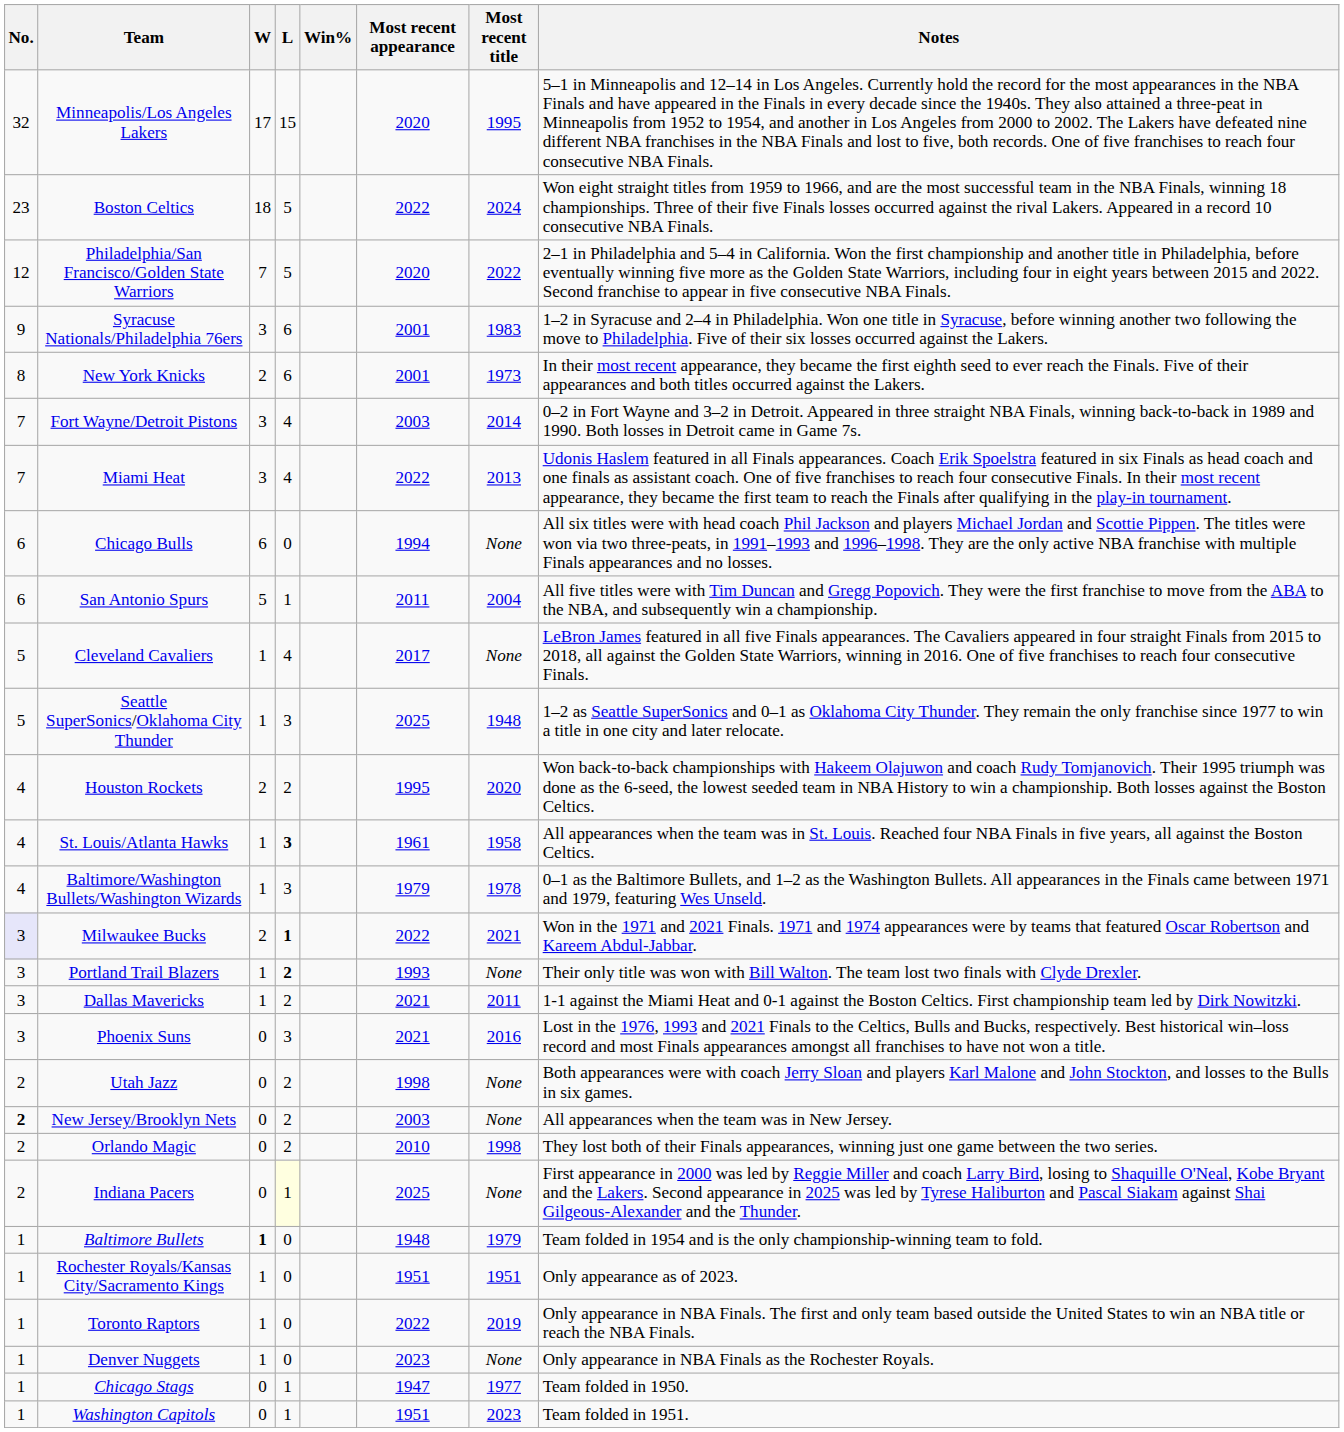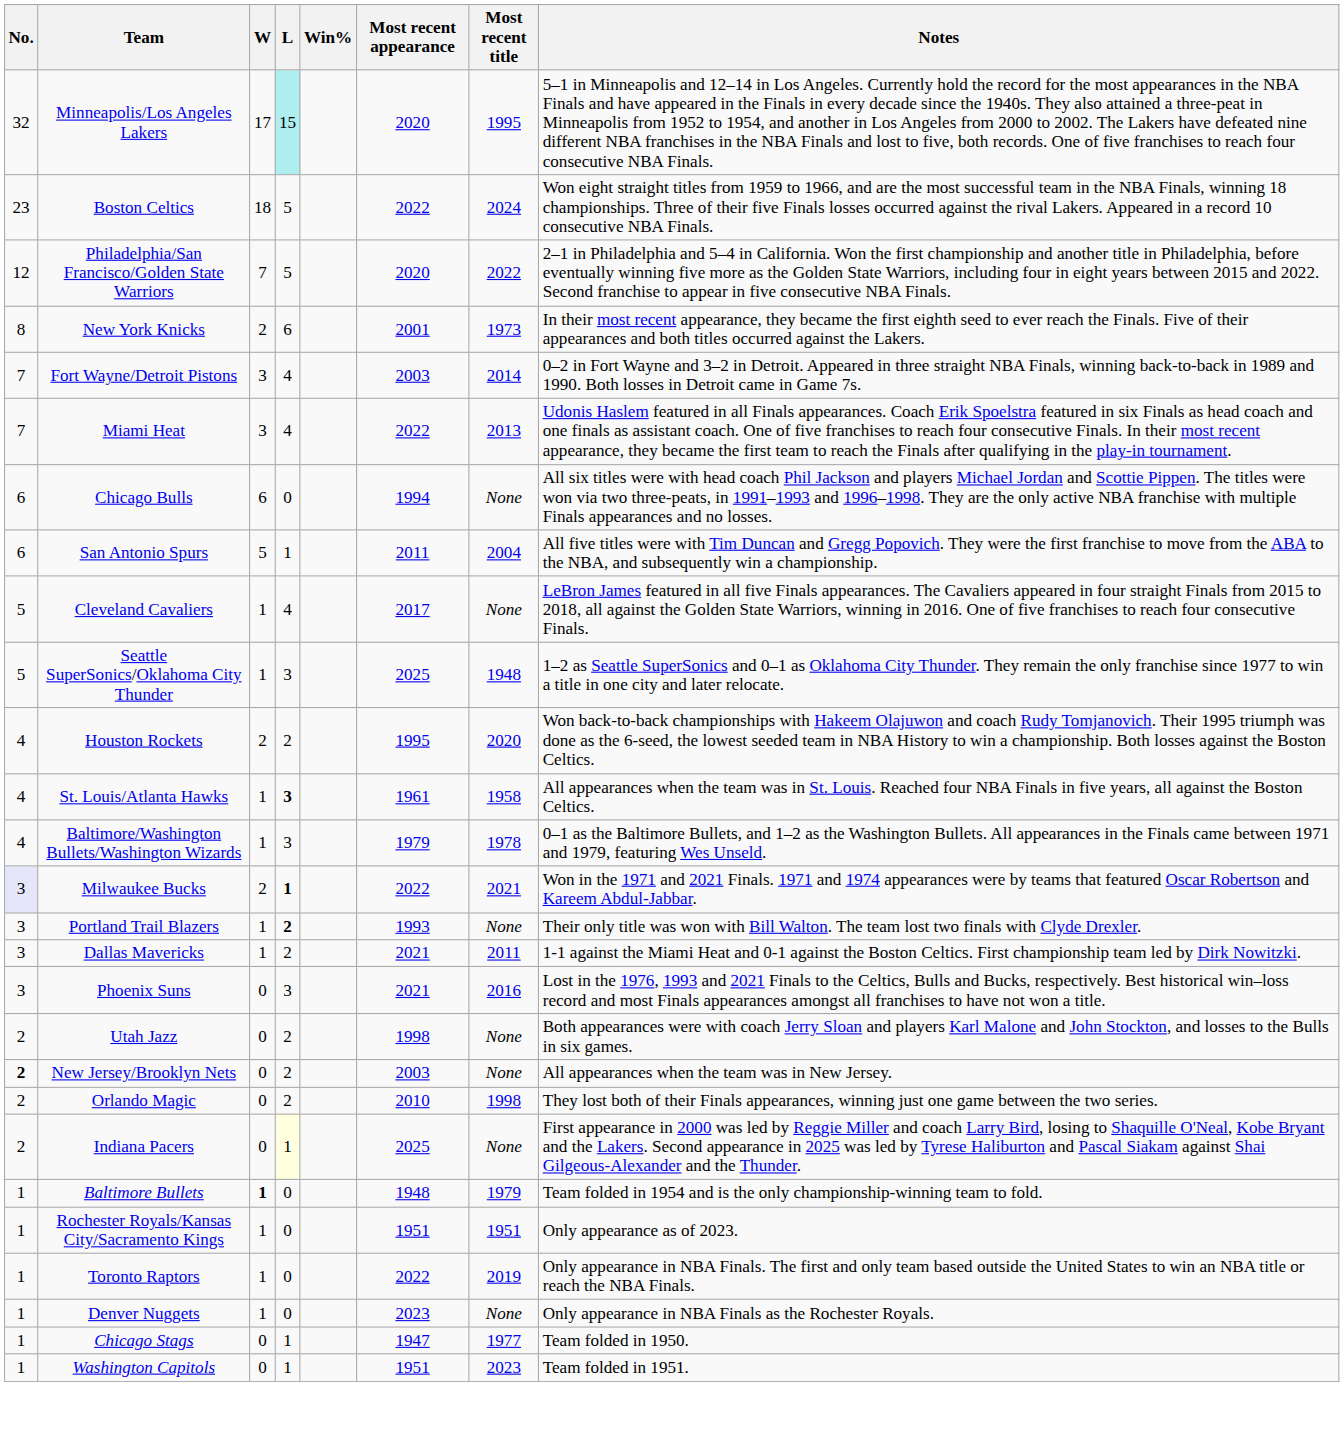(288, 122) no background -> (288, 122) paleturquoise background
- row: (144, 328)
